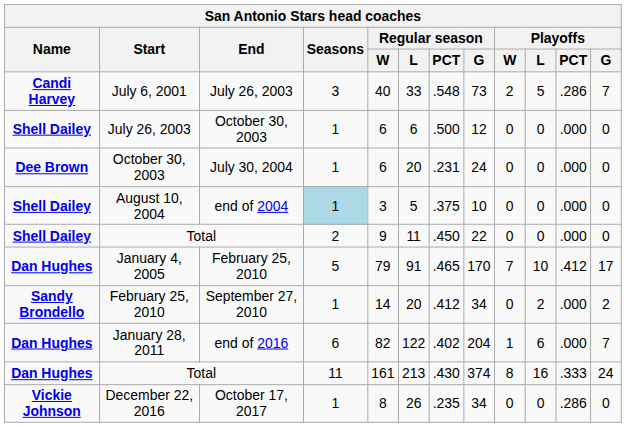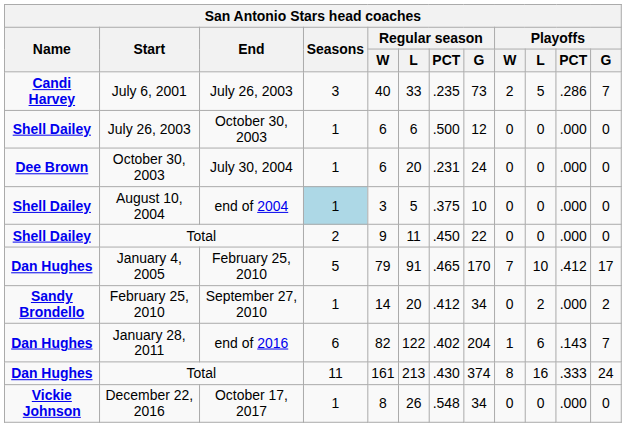(446, 91) .548 -> (446, 91) .235
(573, 343) .000 -> (573, 343) .143
(446, 403) .235 -> (446, 403) .548
(573, 403) .286 -> (573, 403) .000
